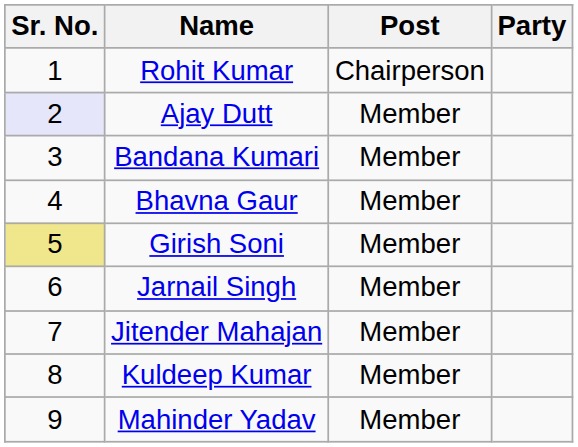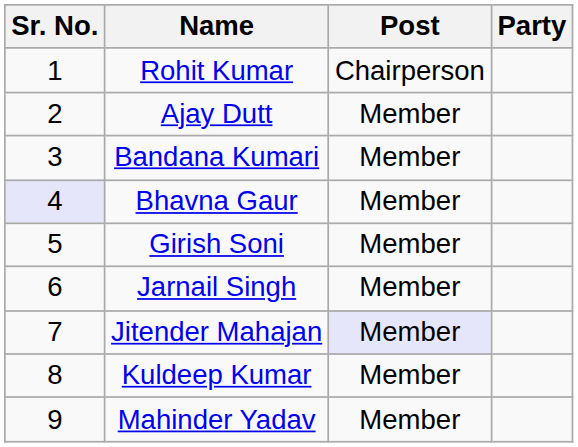(55, 113) lavender background -> (55, 113) no background
(55, 200) no background -> (55, 200) lavender background
(55, 244) khaki background -> (55, 244) no background
(410, 331) no background -> (410, 331) lavender background
